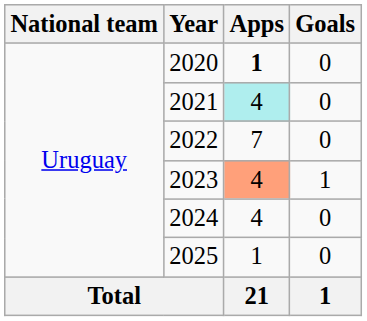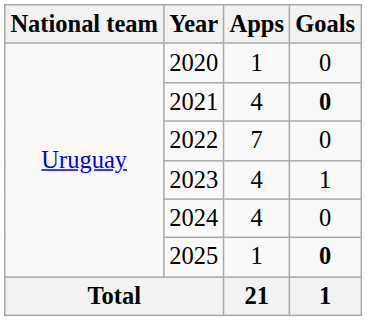(257, 62) bold -> (257, 62) normal
(257, 101) paleturquoise background -> (257, 101) no background
(325, 101) normal -> (325, 101) bold
(257, 179) lightsalmon background -> (257, 179) no background
(325, 256) normal -> (325, 256) bold
